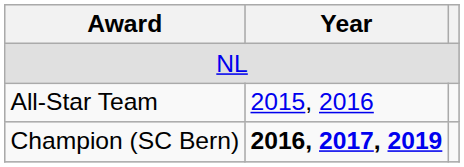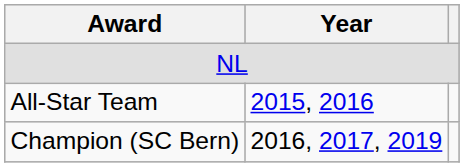(346, 141) bold -> (346, 141) normal
